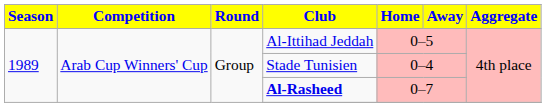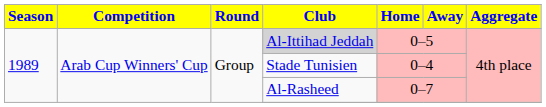(320, 41) no background -> (320, 41) lightgrey background
(304, 89) bold -> (302, 89) normal
